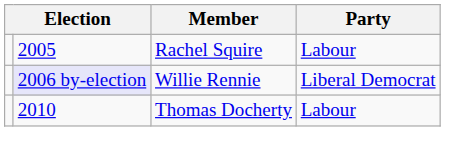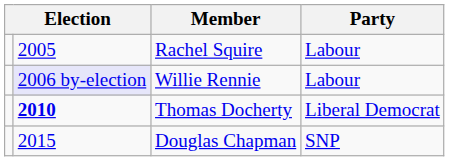(368, 79) Liberal Democrat -> (332, 79) Labour
(37, 110) normal -> (37, 110) bold
(328, 110) Labour -> (372, 110) Liberal Democrat
+ row: (226, 140)
